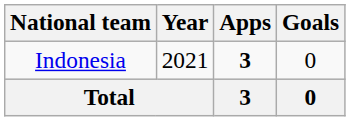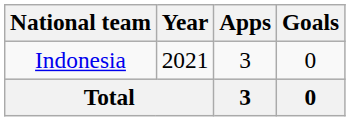(245, 60) bold -> (245, 60) normal
